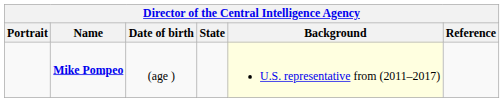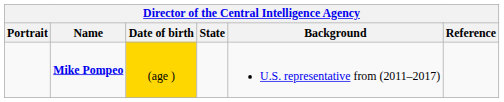(161, 76) no background -> (161, 76) gold background
(335, 76) lightyellow background -> (335, 76) no background
